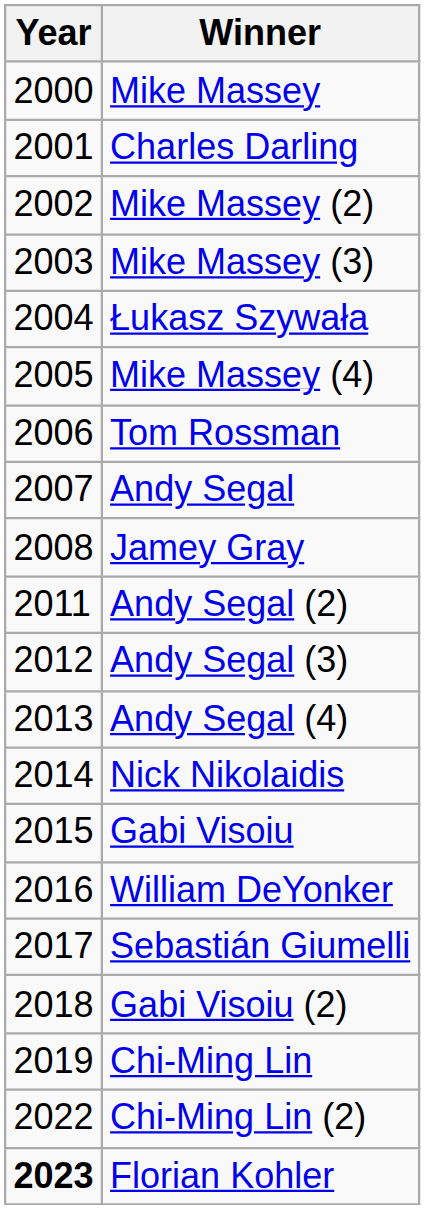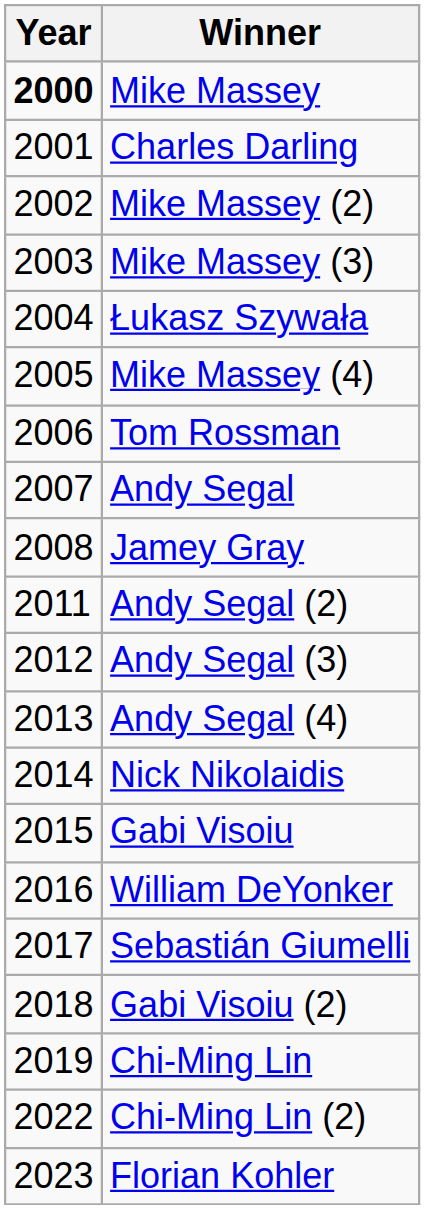(53, 90) normal -> (53, 90) bold
(53, 1174) bold -> (53, 1174) normal
